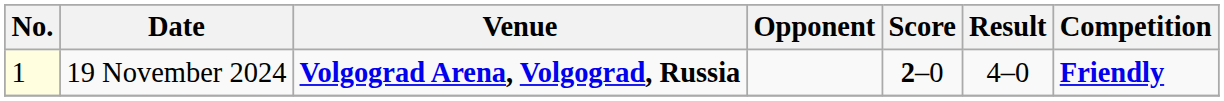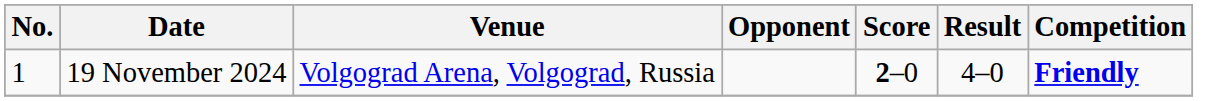(19, 72) lightyellow background -> (19, 72) no background
(520, 72) bold -> (507, 72) normal
